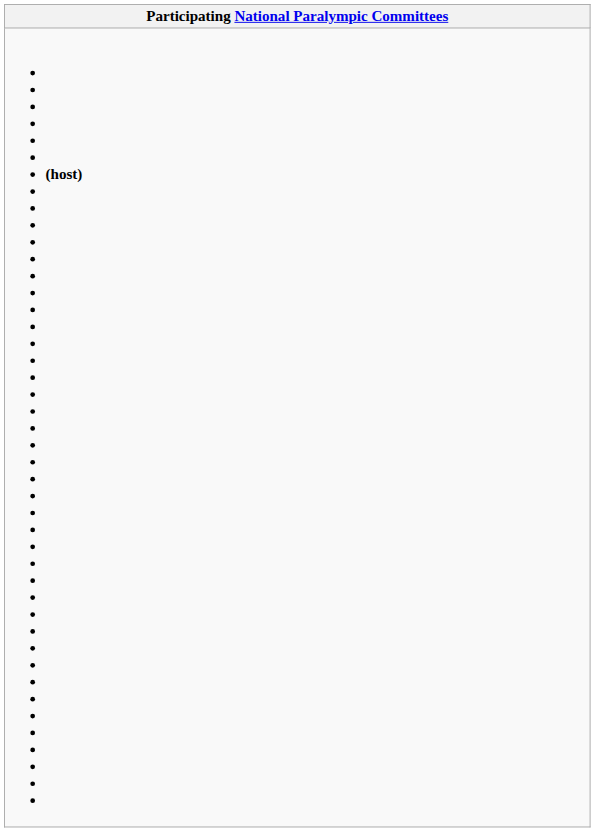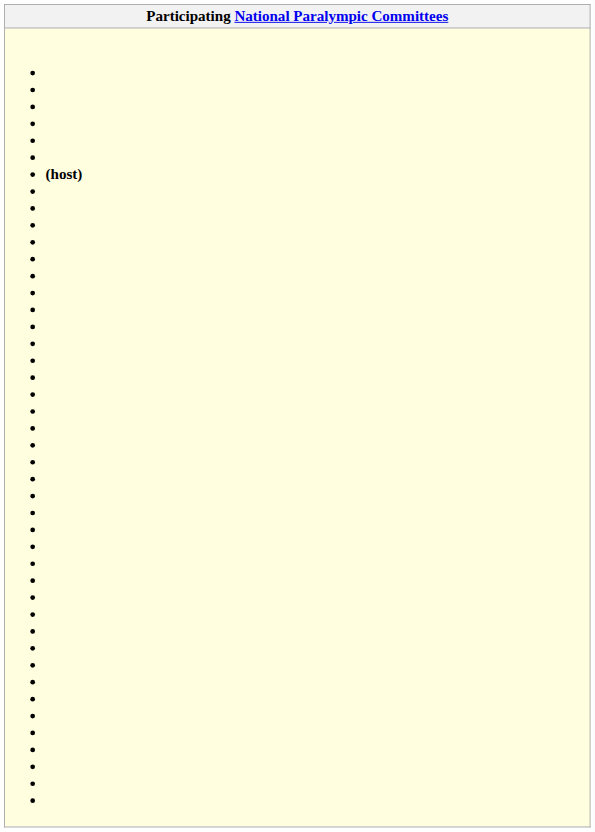(297, 436) no background -> (297, 436) lightyellow background
